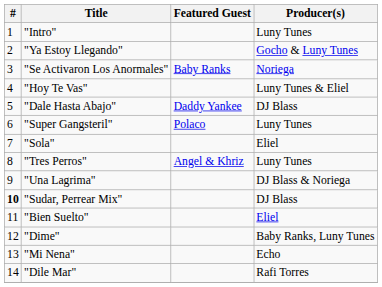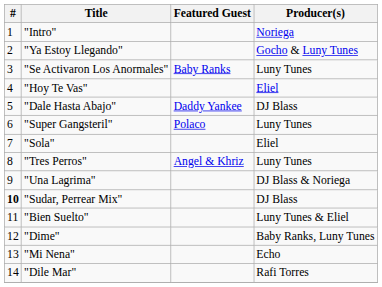(284, 32) Luny Tunes -> (275, 32) Noriega
(275, 69) Noriega -> (284, 69) Luny Tunes
(303, 87) Luny Tunes & Eliel -> (267, 87) Eliel
(267, 217) Eliel -> (303, 217) Luny Tunes & Eliel
